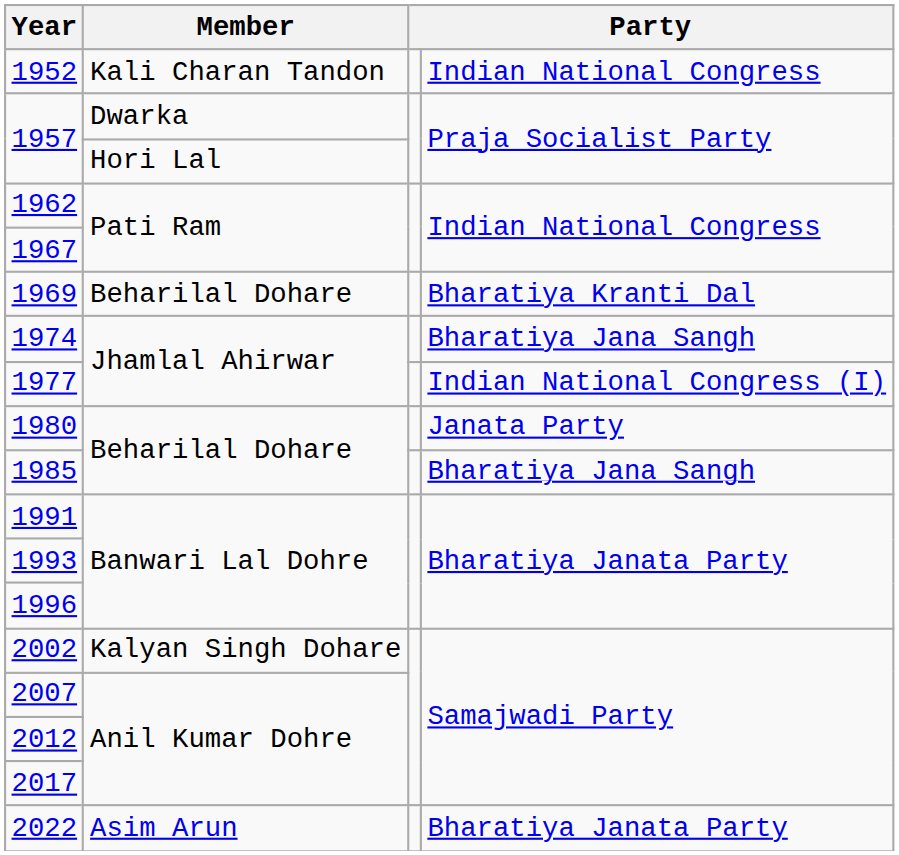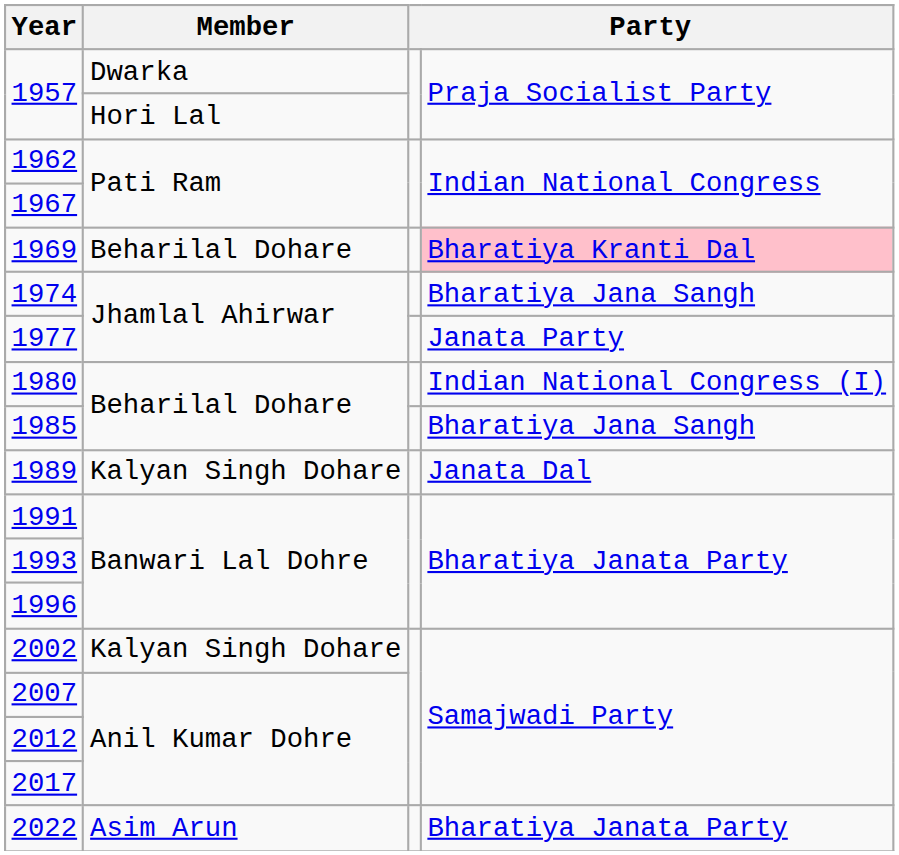- row: (44, 72)
(591, 294) no background -> (591, 250) pink background
(657, 383) Indian National Congress (I) -> (526, 339) Janata Party
(526, 428) Janata Party -> (657, 383) Indian National Congress (I)
+ row: (44, 472)
